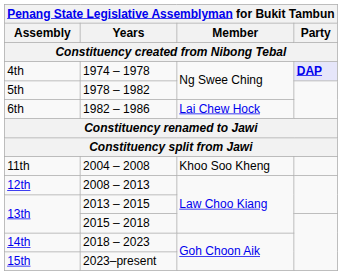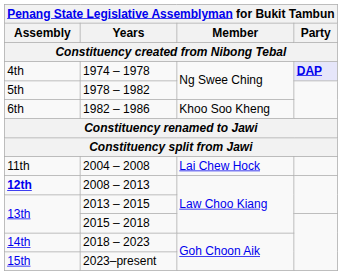(220, 109) Lai Chew Hock -> (225, 109) Khoo Soo Kheng
(225, 166) Khoo Soo Kheng -> (220, 166) Lai Chew Hock
(19, 185) normal -> (19, 185) bold
